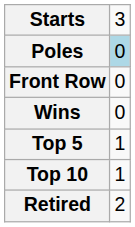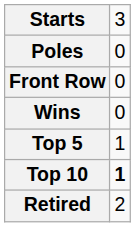(120, 50) lightblue background -> (120, 50) no background
(120, 174) normal -> (120, 174) bold
